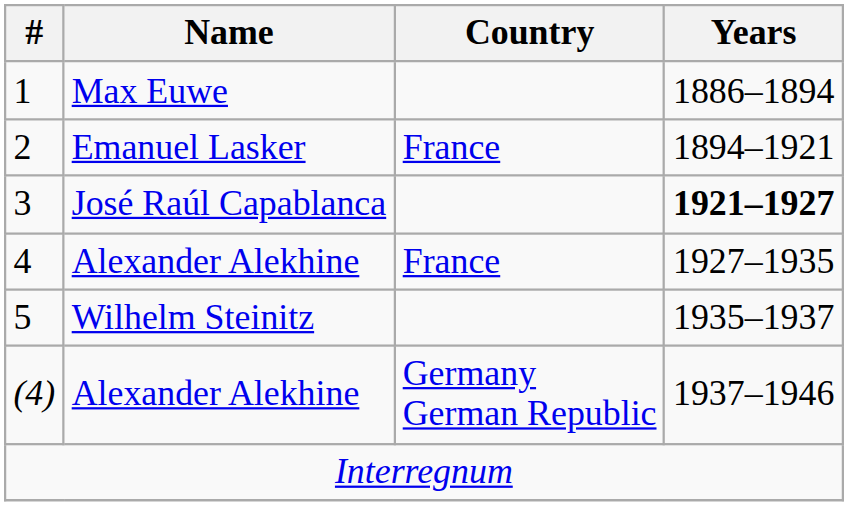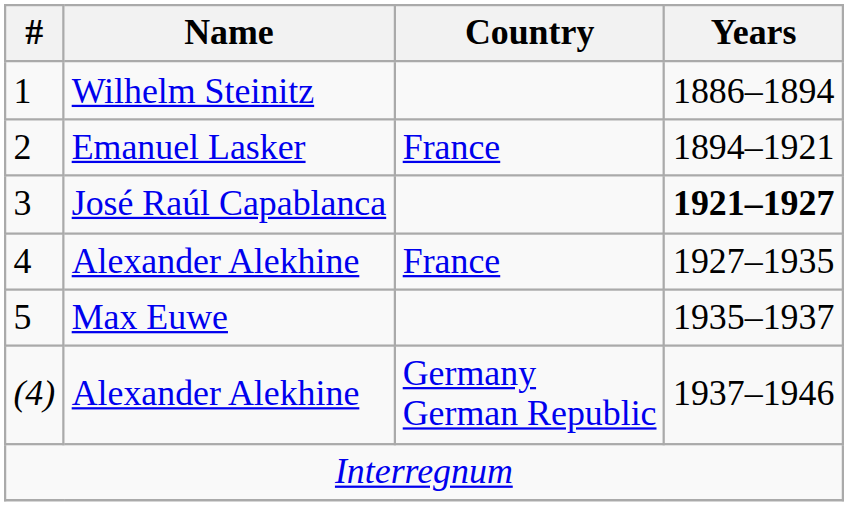(150, 89) Max Euwe -> (193, 89) Wilhelm Steinitz
(193, 317) Wilhelm Steinitz -> (150, 317) Max Euwe
